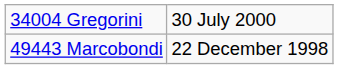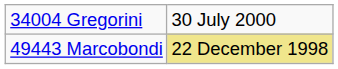(250, 48) no background -> (250, 48) khaki background
